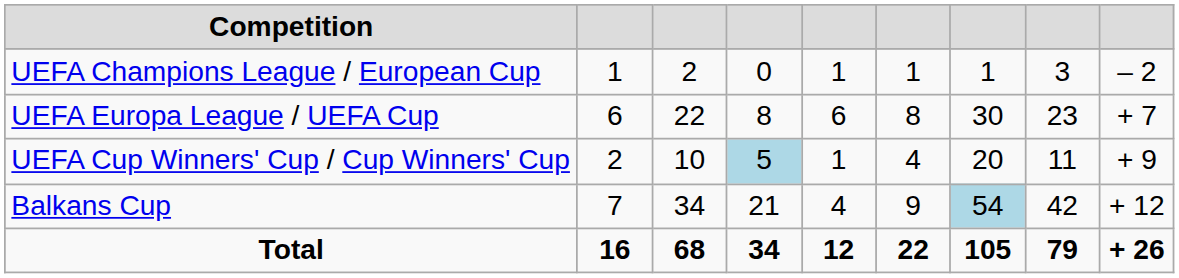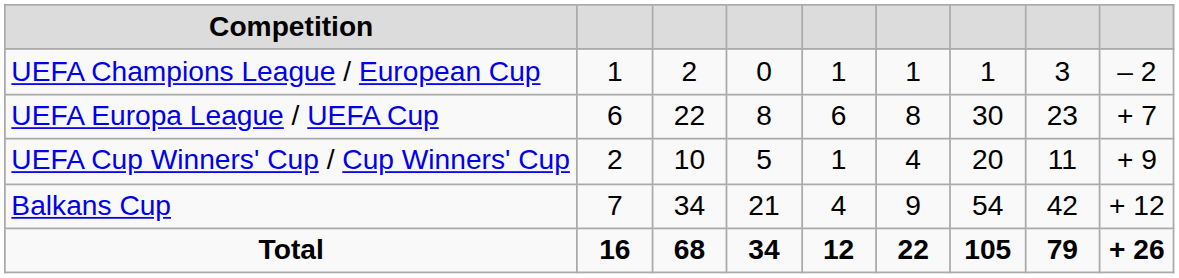(764, 160) lightblue background -> (764, 160) no background
(988, 205) lightblue background -> (988, 205) no background
